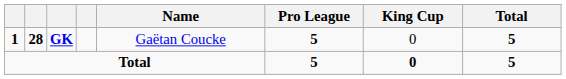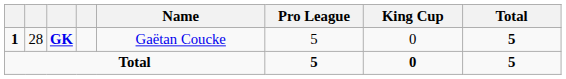(36, 39) bold -> (36, 39) normal
(314, 39) bold -> (314, 39) normal
